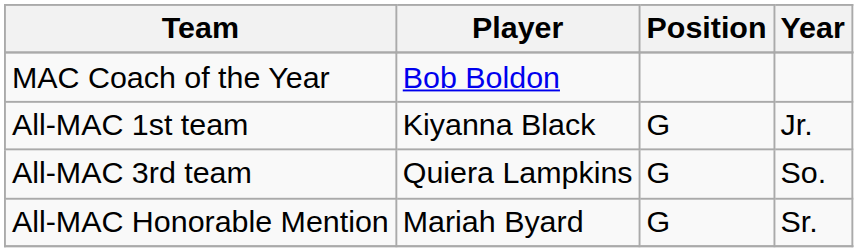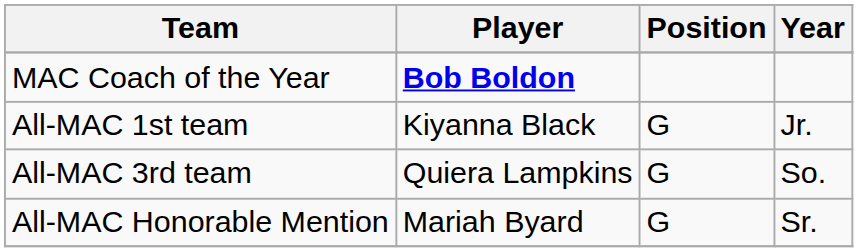(481, 76) normal -> (489, 76) bold
